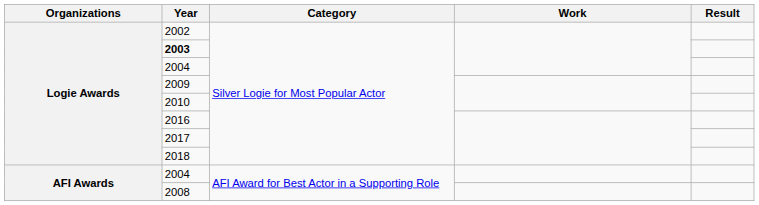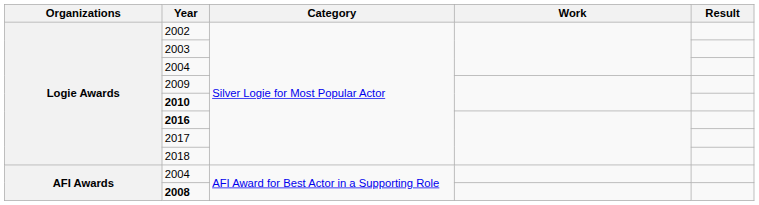(177, 49) bold -> (177, 49) normal
(177, 102) normal -> (177, 102) bold
(177, 120) normal -> (177, 120) bold
(177, 192) normal -> (177, 192) bold
